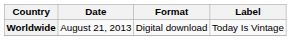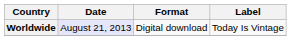(96, 27) no background -> (96, 27) lavender background
